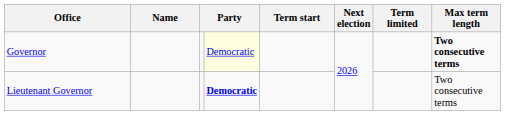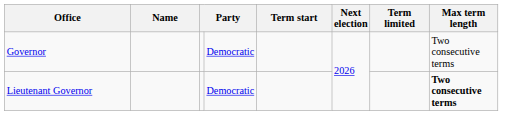(230, 51) lightyellow background -> (230, 51) no background
(459, 51) bold -> (456, 51) normal
(232, 91) bold -> (230, 91) normal
(458, 91) normal -> (456, 91) bold
